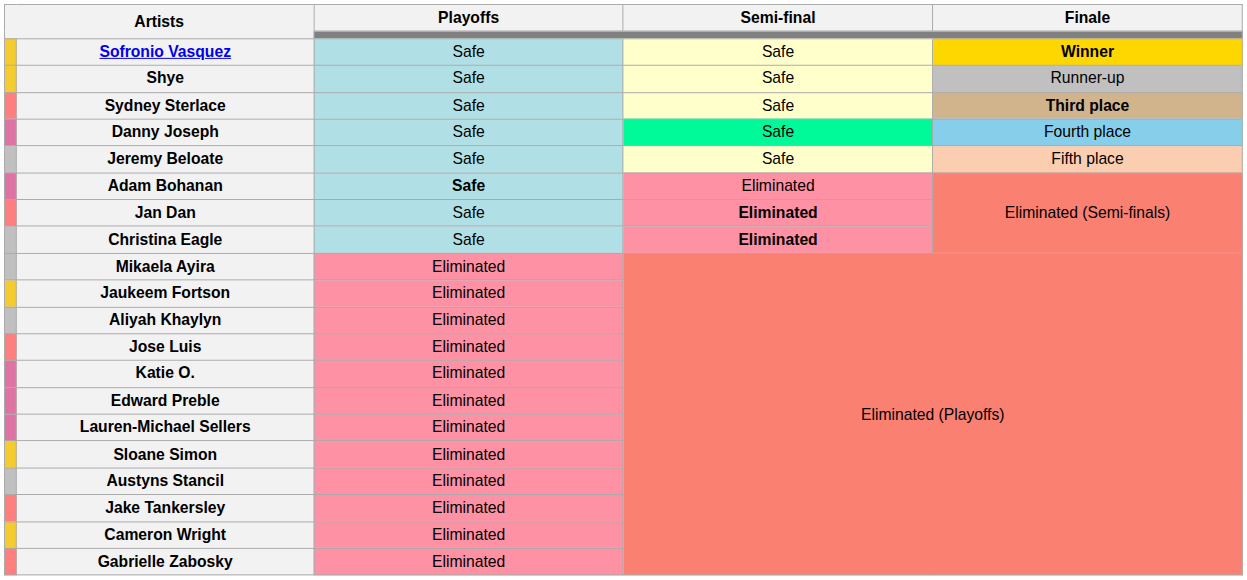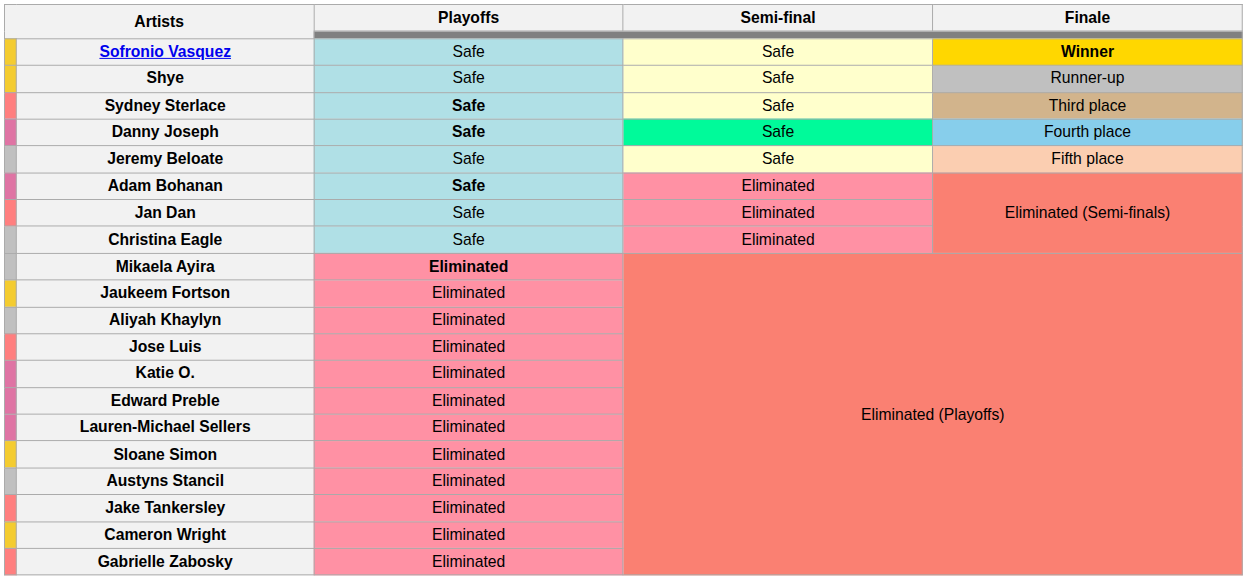(469, 105) normal -> (469, 105) bold
(1087, 105) bold -> (1087, 105) normal
(469, 132) normal -> (469, 132) bold
(778, 212) bold -> (778, 212) normal
(778, 239) bold -> (778, 239) normal
(469, 266) normal -> (469, 266) bold
